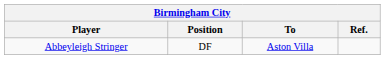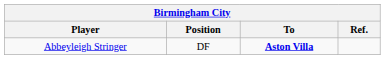(290, 46) normal -> (289, 46) bold
